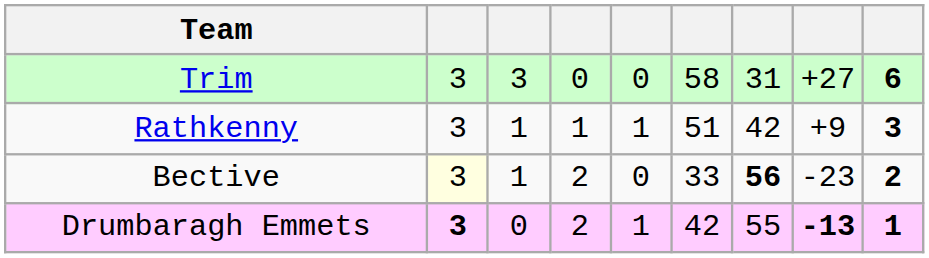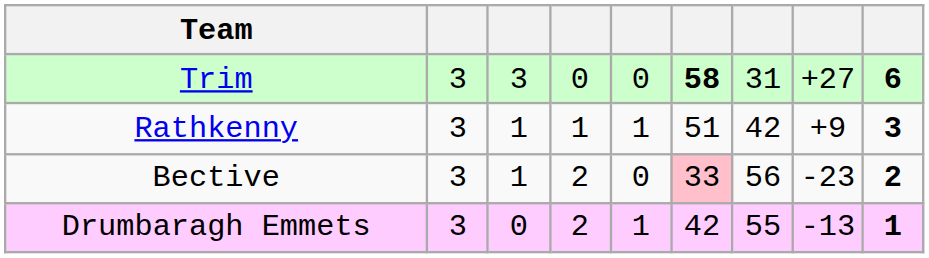(702, 79) normal -> (702, 79) bold
(458, 178) lightyellow background -> (458, 178) no background
(702, 178) no background -> (702, 178) pink background
(763, 178) bold -> (763, 178) normal
(458, 227) bold -> (458, 227) normal
(828, 227) bold -> (828, 227) normal
